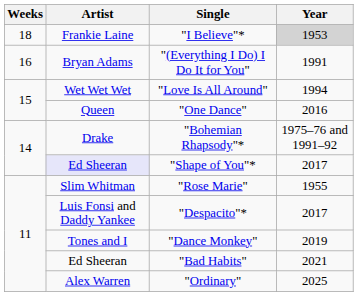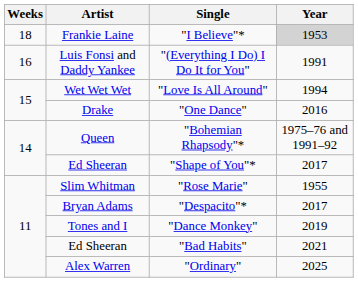(98, 62) Bryan Adams -> (98, 62) Luis Fonsi and Daddy Yankee
(98, 110) Queen -> (98, 110) Drake
(98, 137) Drake -> (98, 137) Queen
(98, 165) lavender background -> (98, 165) no background
(98, 213) Luis Fonsi and Daddy Yankee -> (98, 205) Bryan Adams
